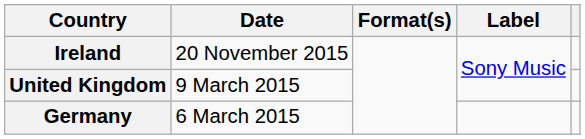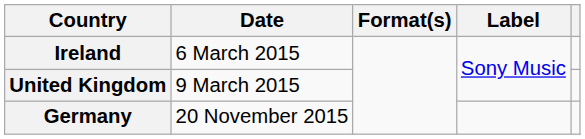(262, 52) 20 November 2015 -> (238, 52) 6 March 2015
(238, 117) 6 March 2015 -> (262, 117) 20 November 2015
